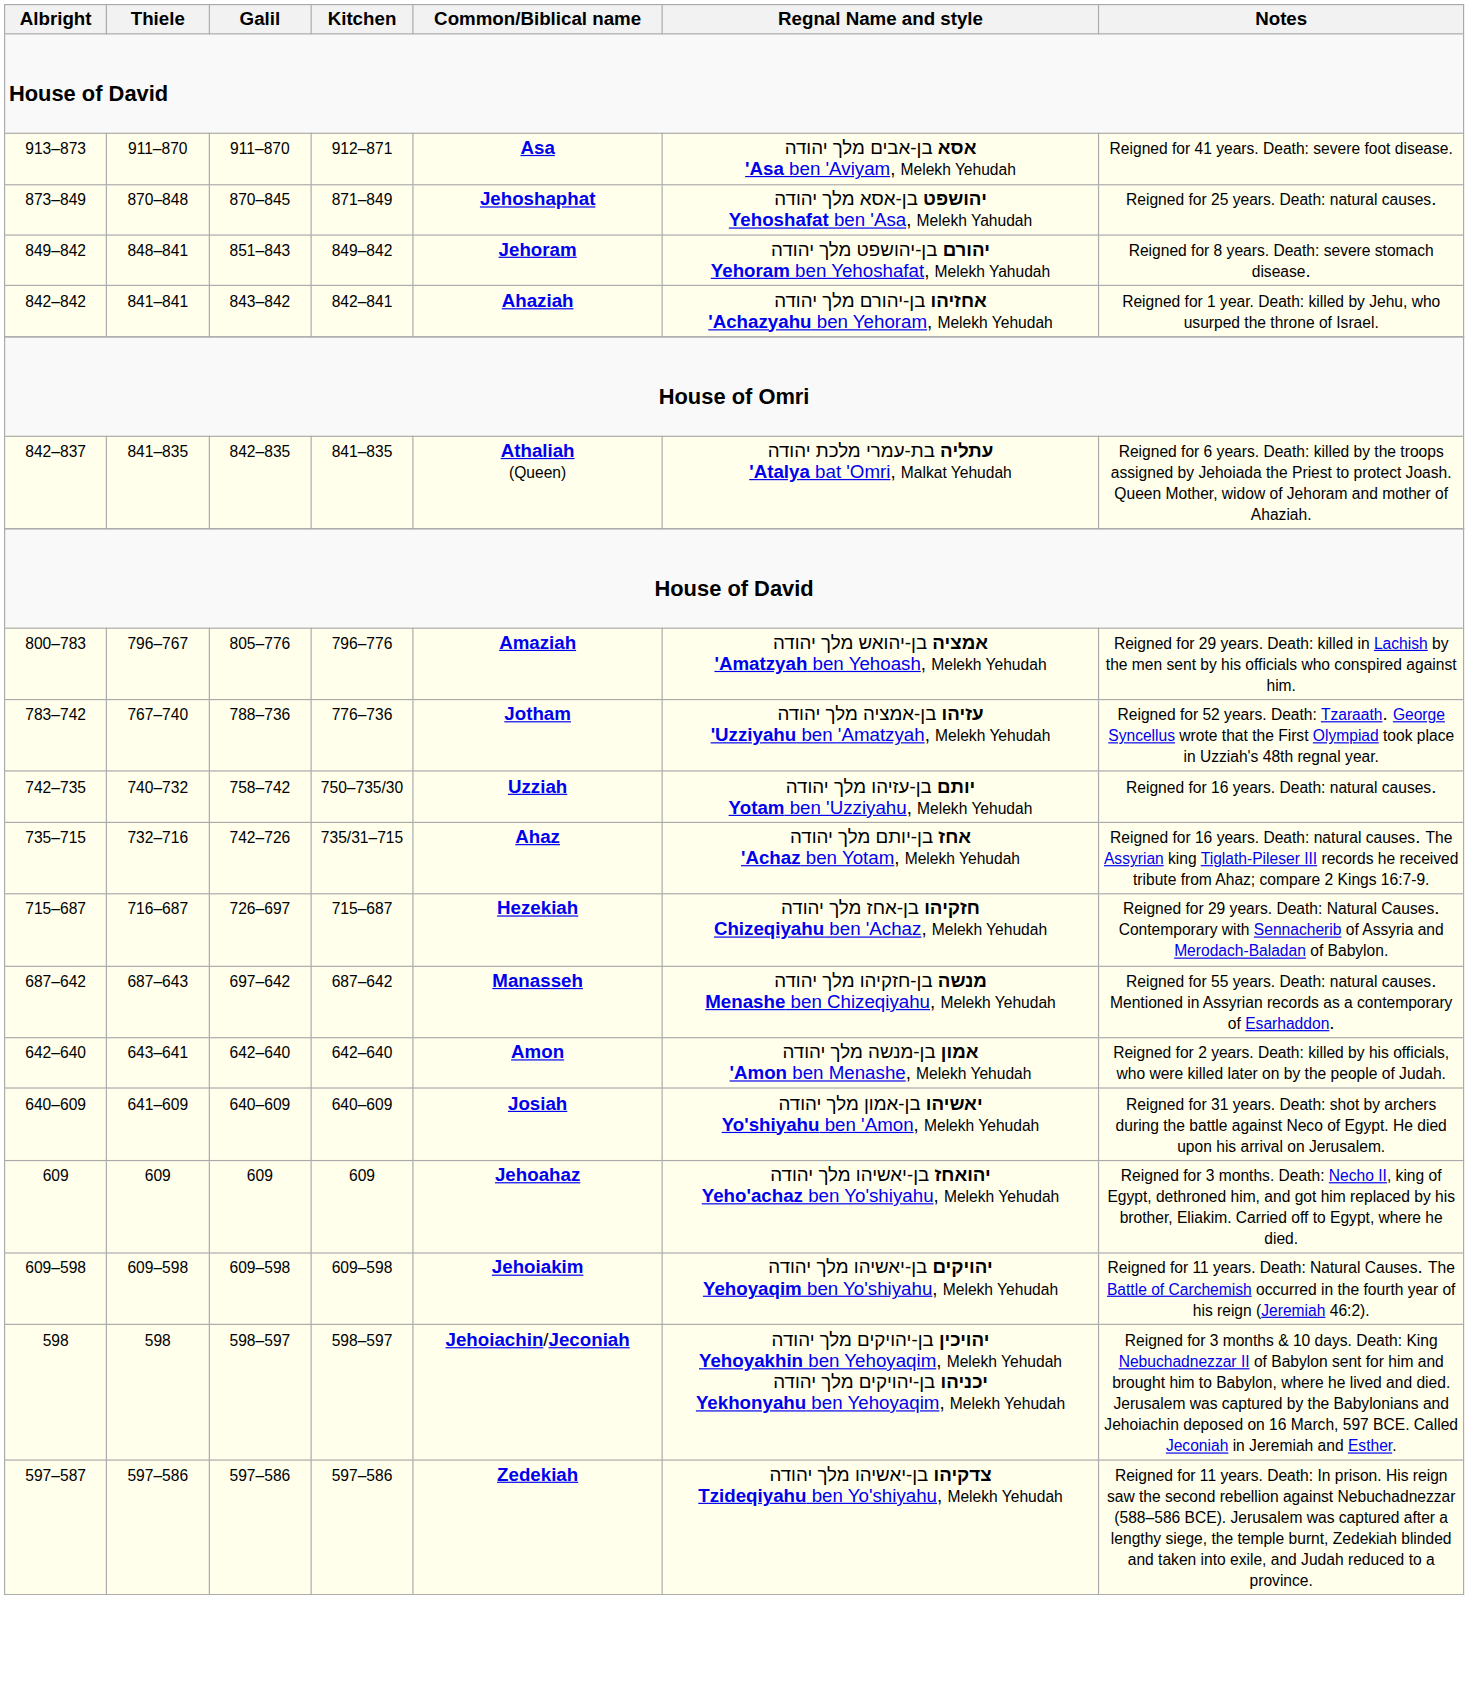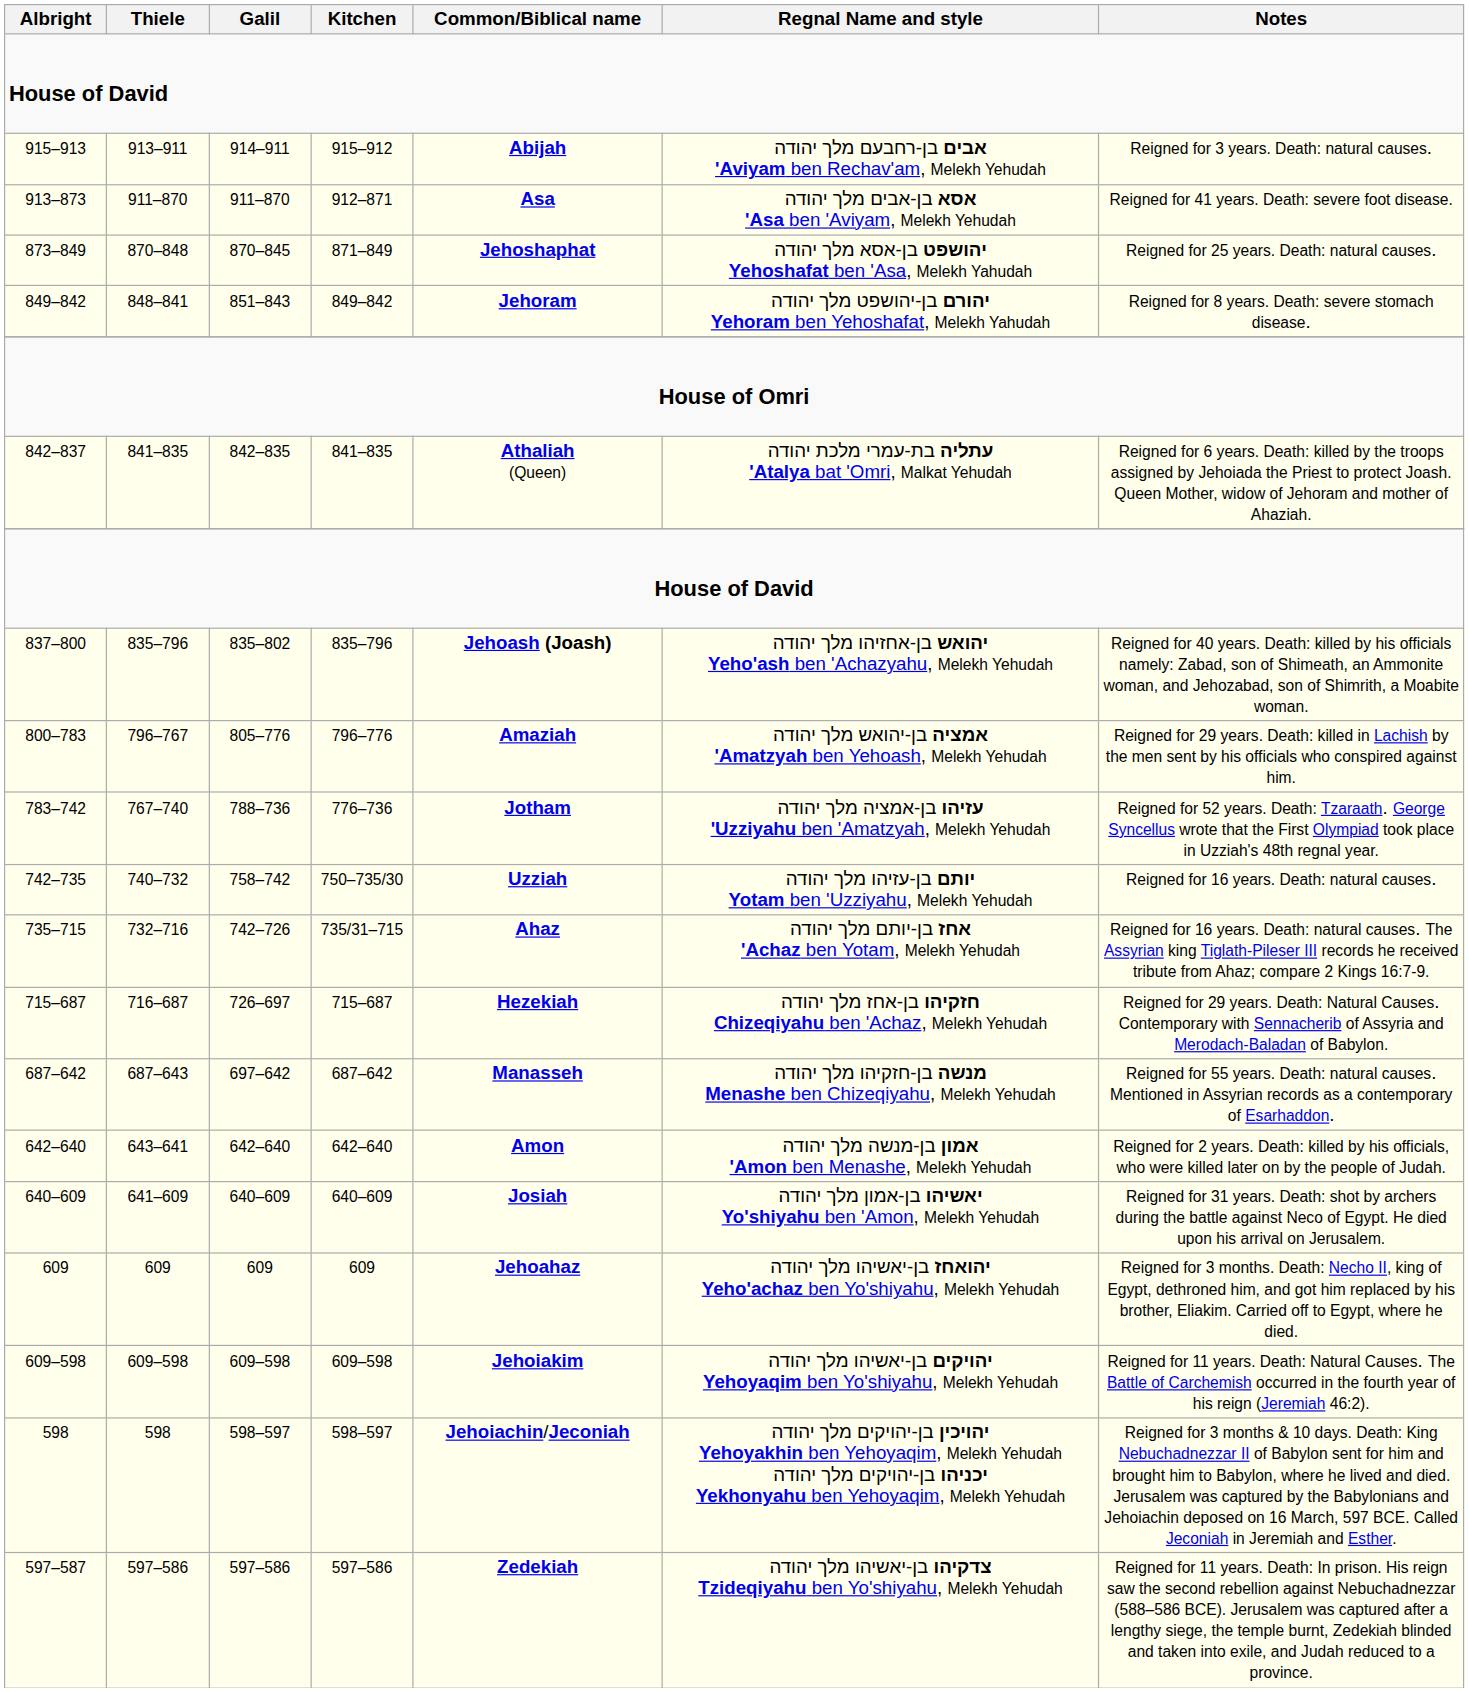+ row: (56, 149)
- row: (56, 301)
+ row: (56, 643)
